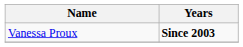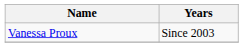(188, 32) bold -> (188, 32) normal
